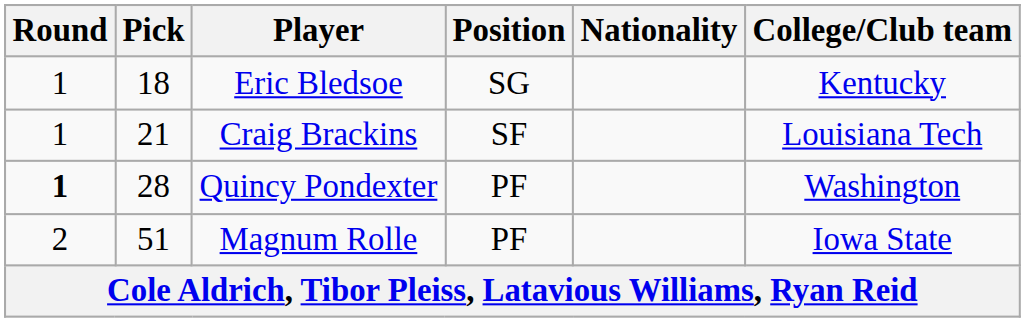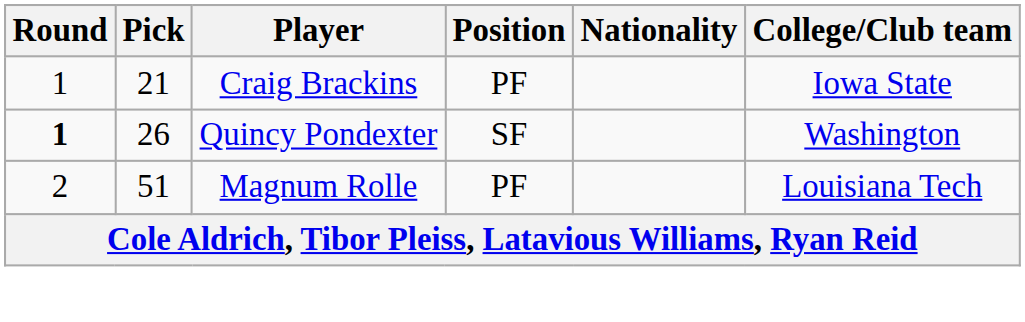- row: (318, 82)
(509, 134) SF -> (509, 82) PF
(882, 134) Louisiana Tech -> (882, 82) Iowa State
(153, 186) 28 -> (153, 134) 26
(509, 186) PF -> (509, 134) SF
(882, 238) Iowa State -> (882, 186) Louisiana Tech
